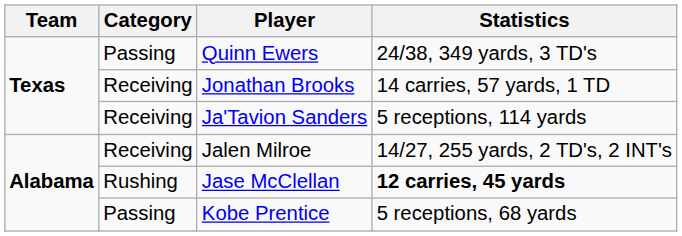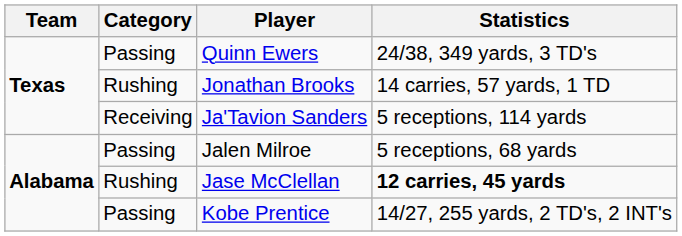(148, 85) Receiving -> (141, 85) Rushing
(148, 149) Receiving -> (139, 149) Passing
(524, 149) 14/27, 255 yards, 2 TD's, 2 INT's -> (477, 149) 5 receptions, 68 yards
(477, 214) 5 receptions, 68 yards -> (524, 214) 14/27, 255 yards, 2 TD's, 2 INT's
